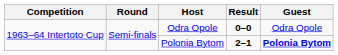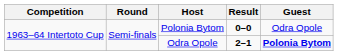(192, 27) Odra Opole -> (192, 27) Polonia Bytom
(192, 43) Polonia Bytom -> (192, 43) Odra Opole
